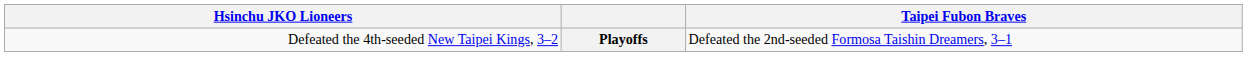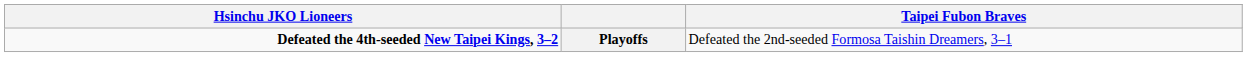(423, 39) normal -> (418, 39) bold
